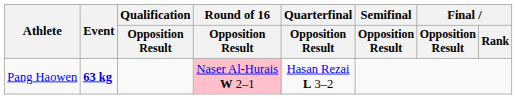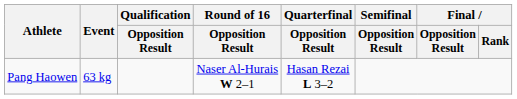(98, 76) bold -> (97, 76) normal
(237, 76) pink background -> (237, 76) no background
